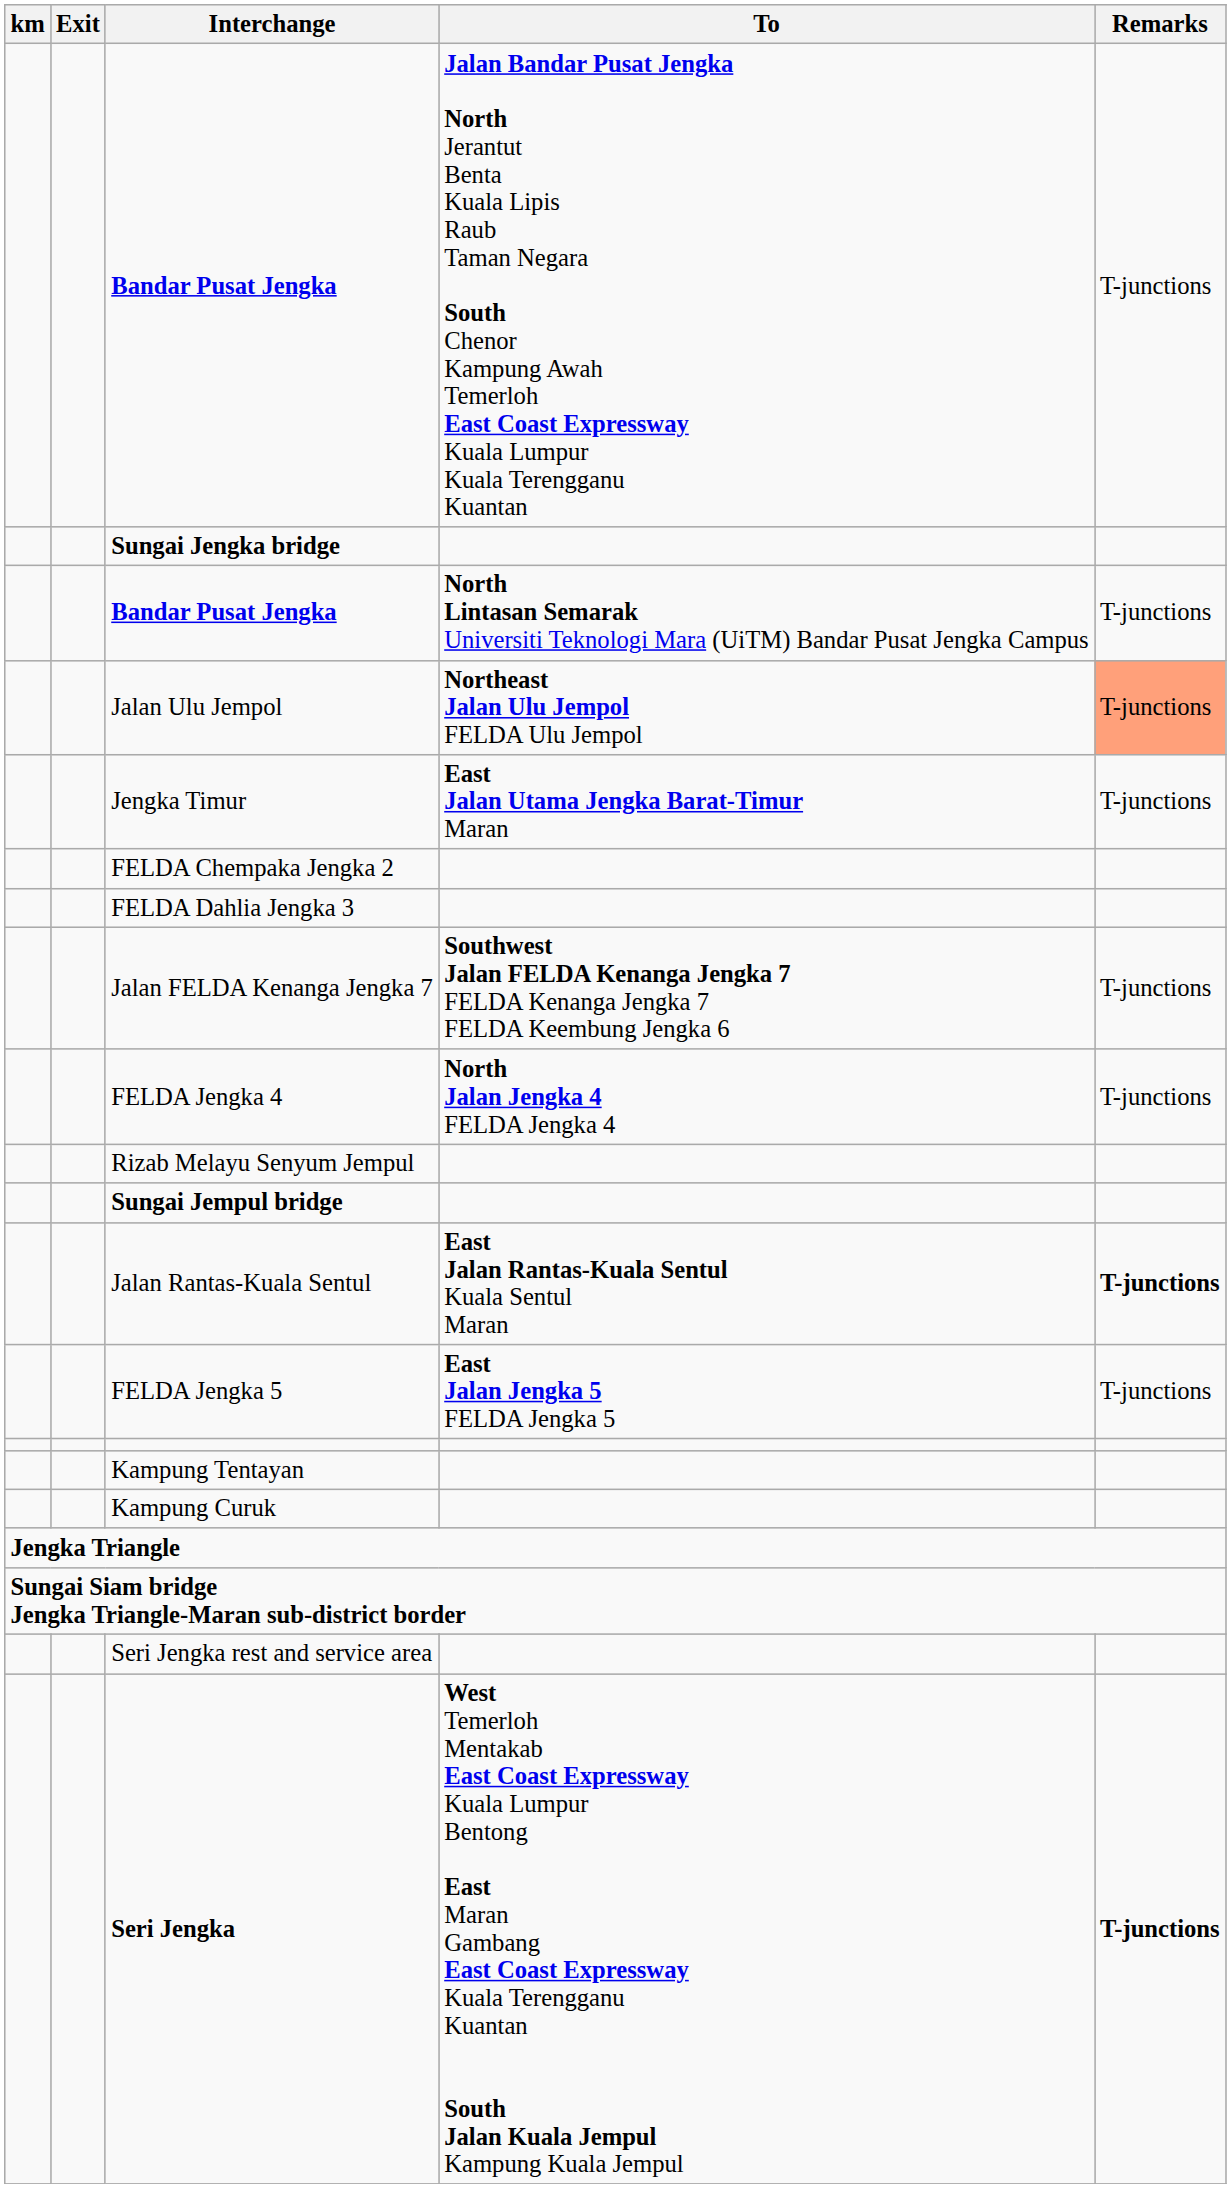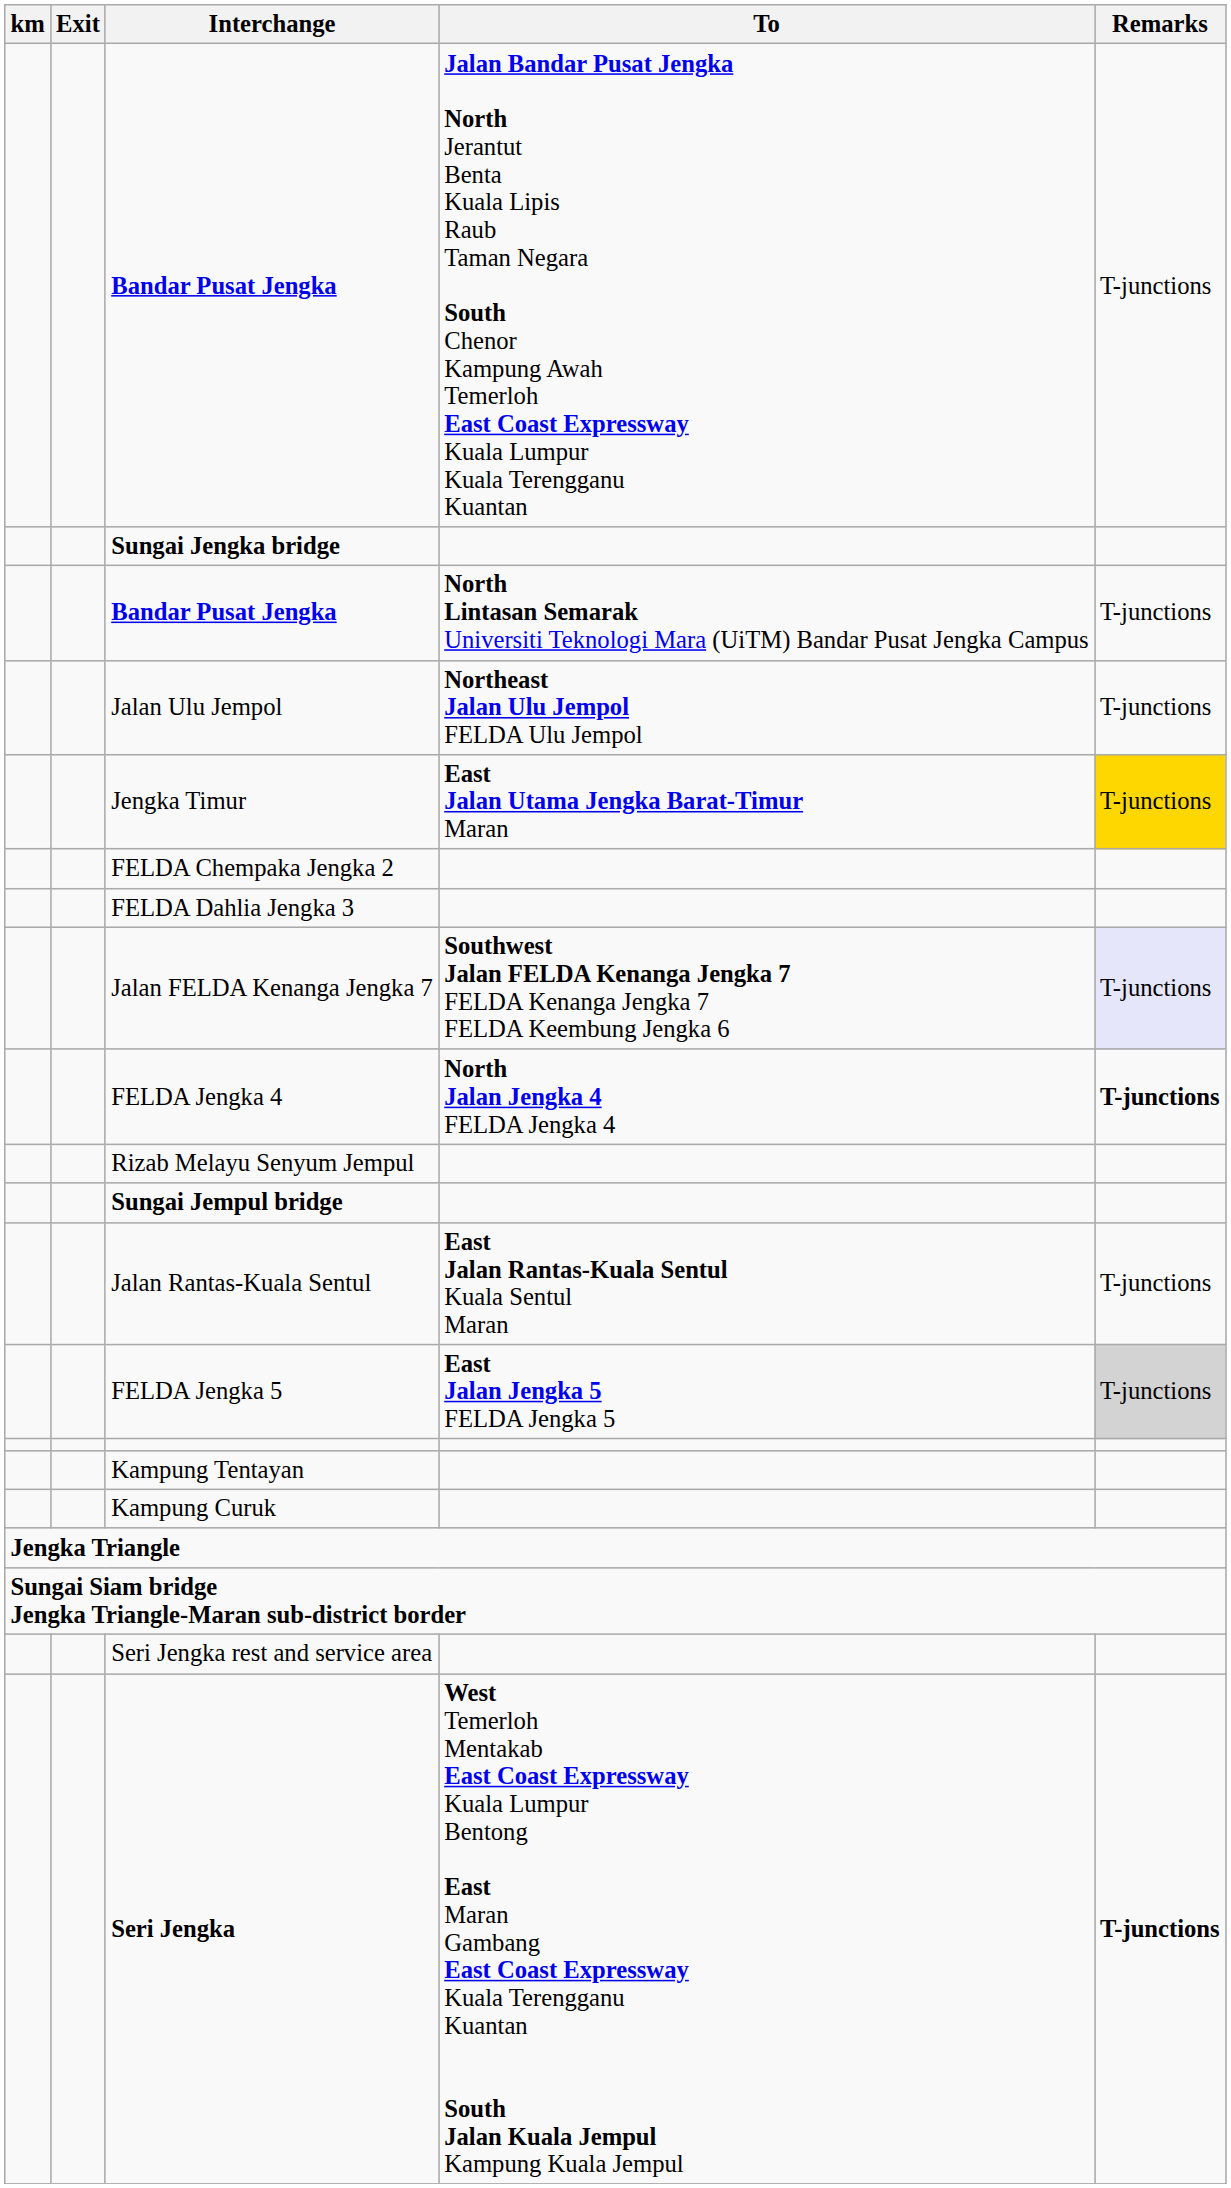(1156, 707) lightsalmon background -> (1156, 707) no background
(1156, 801) no background -> (1156, 801) gold background
(1156, 988) no background -> (1156, 988) lavender background
(1156, 1096) normal -> (1160, 1096) bold
(1160, 1282) bold -> (1156, 1282) normal
(1156, 1391) no background -> (1156, 1391) lightgrey background
